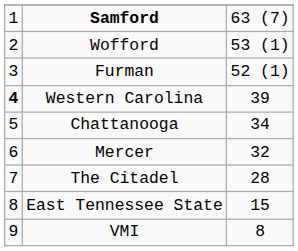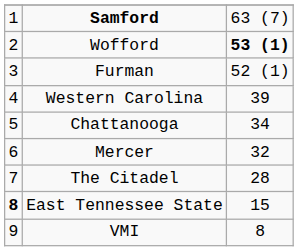(260, 45) normal -> (260, 45) bold
(13, 98) bold -> (13, 98) normal
(13, 205) normal -> (13, 205) bold
